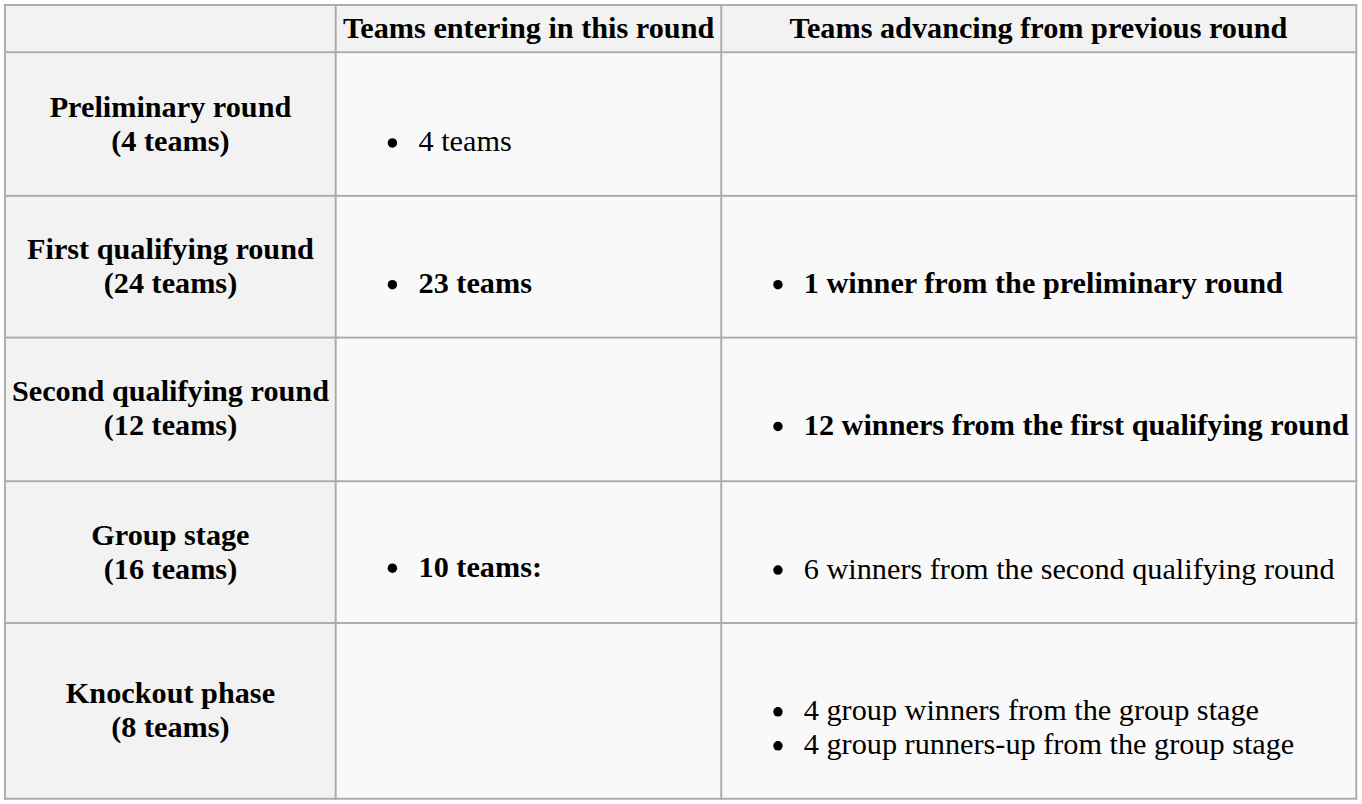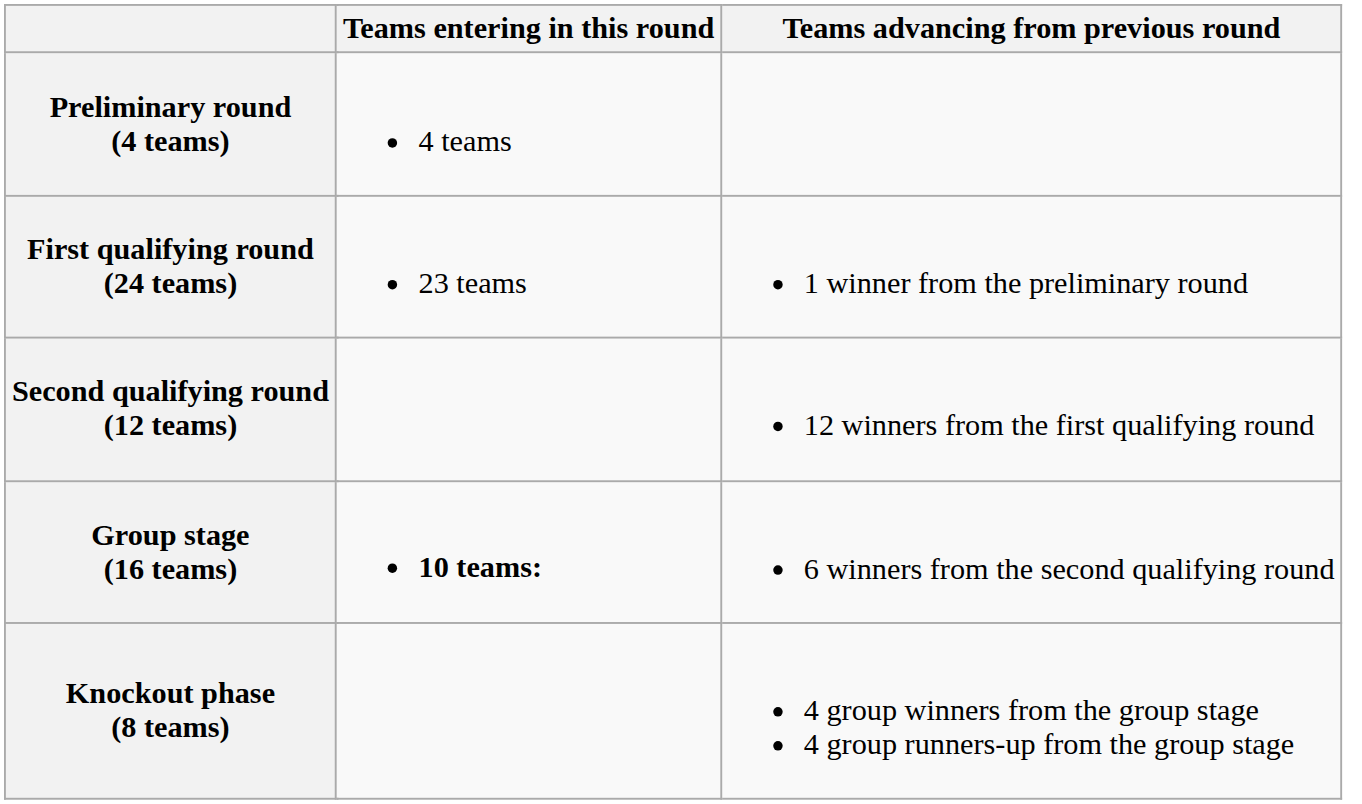(529, 284) bold -> (529, 284) normal
(1038, 284) bold -> (1031, 284) normal
(1038, 426) bold -> (1031, 426) normal
